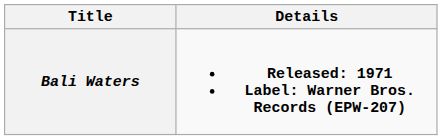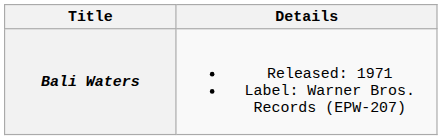(307, 91) bold -> (307, 91) normal
